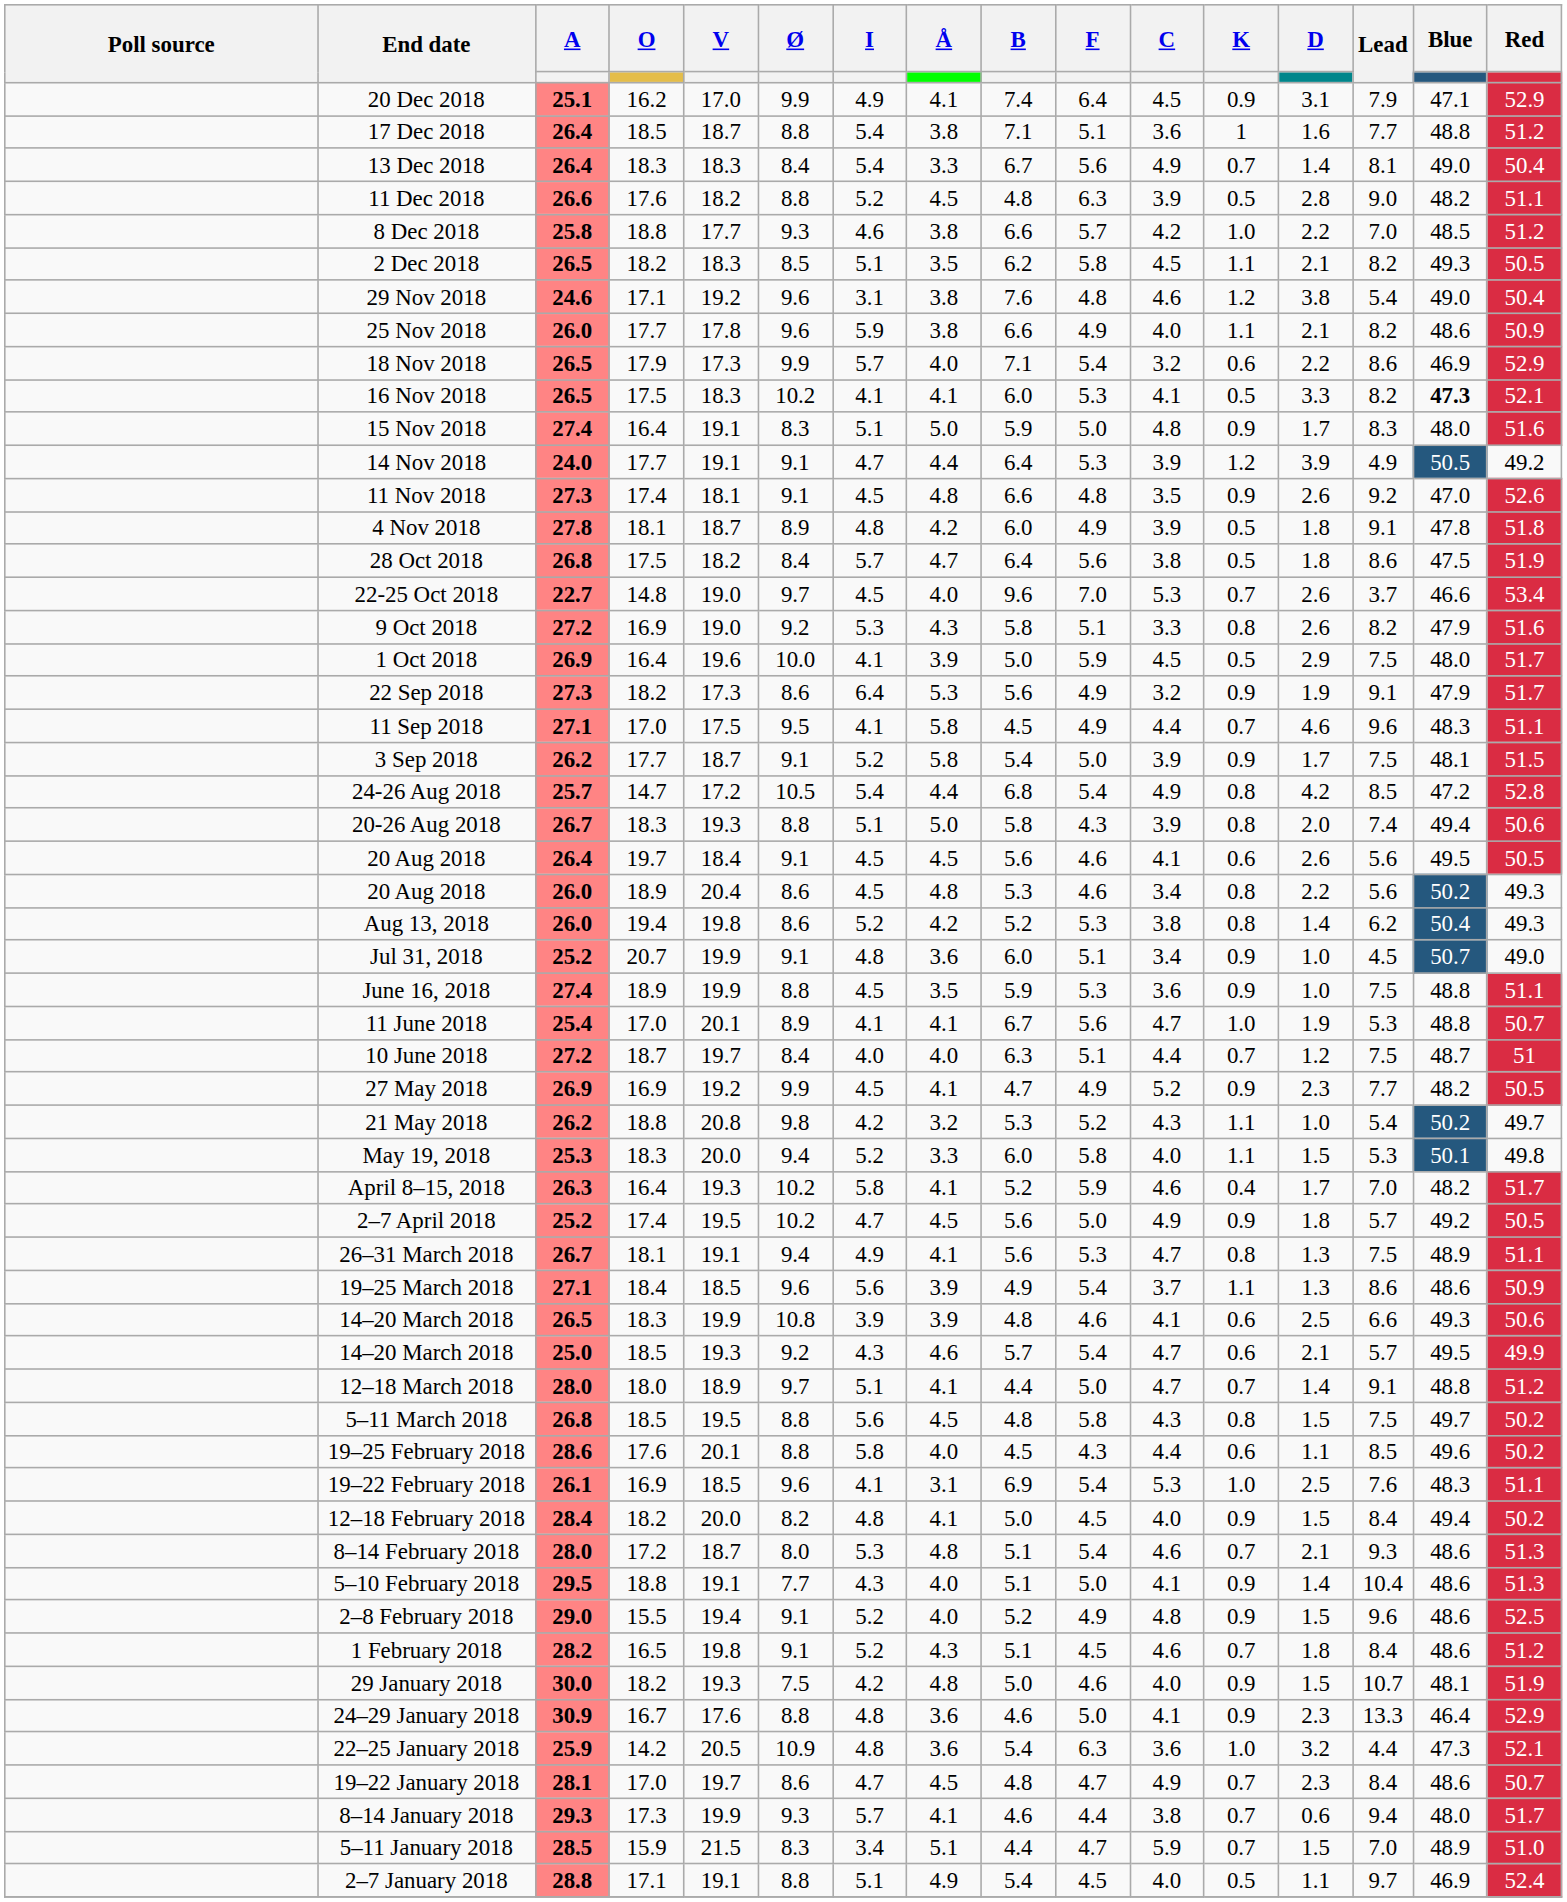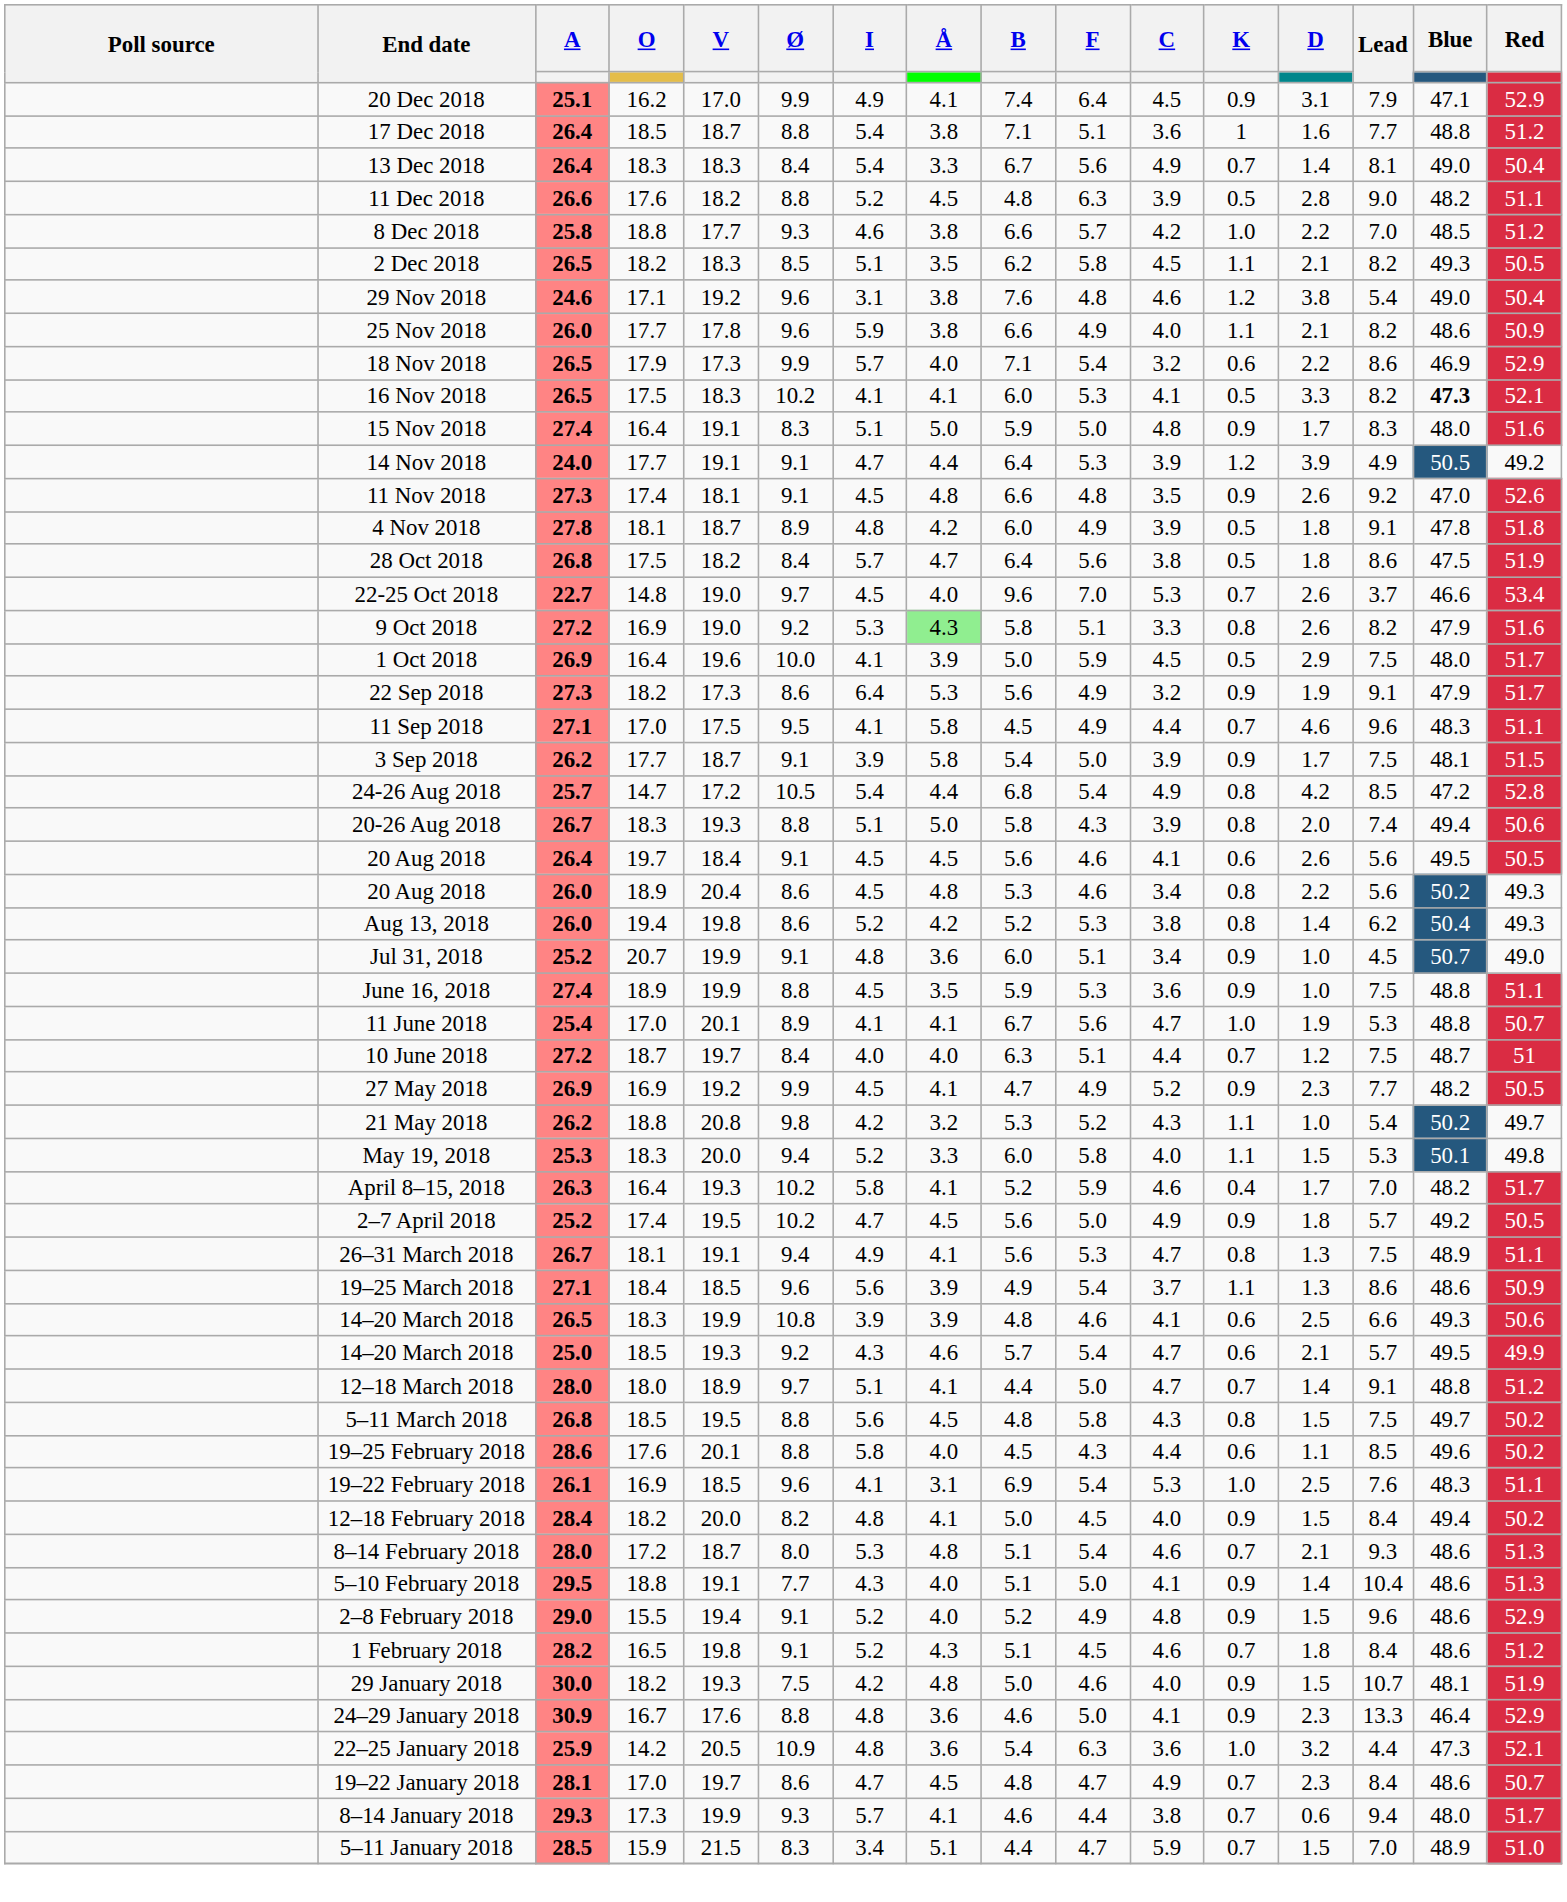(944, 627) no background -> (944, 627) lightgreen background
(870, 759) 5.2 -> (870, 759) 3.9
(1525, 1617) 52.5 -> (1525, 1617) 52.9
- row: (426, 1881)
